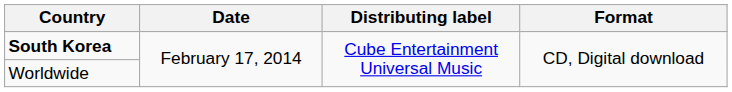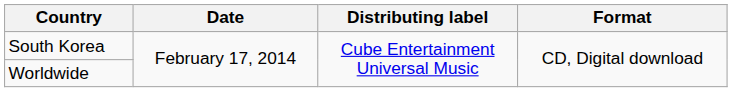(60, 45) bold -> (57, 45) normal
